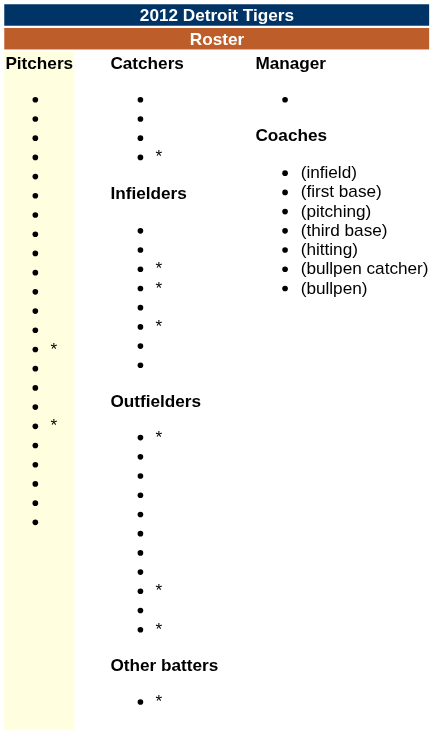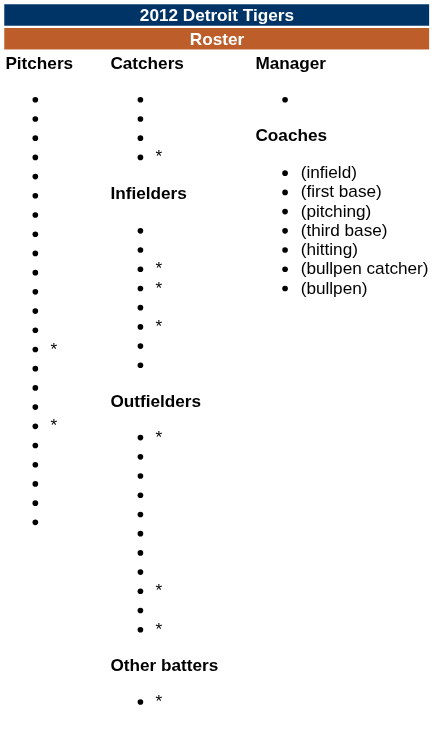(39, 292) lightyellow background -> (39, 292) no background
